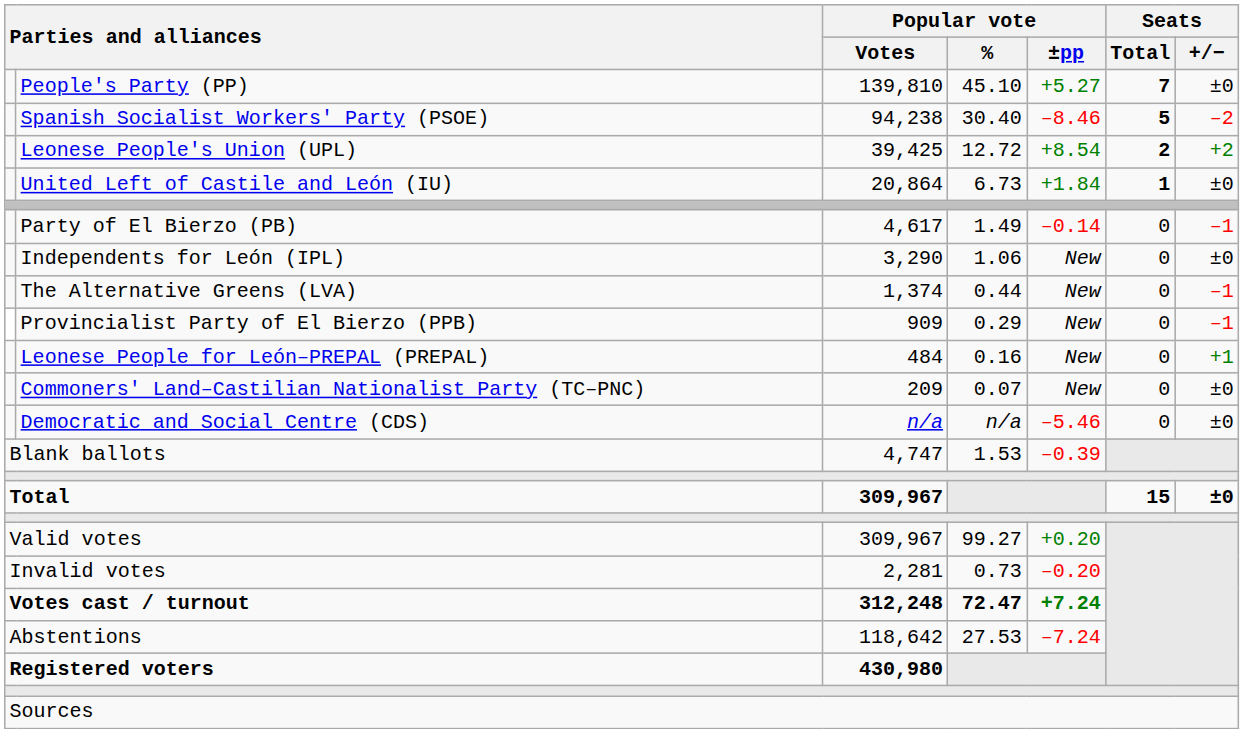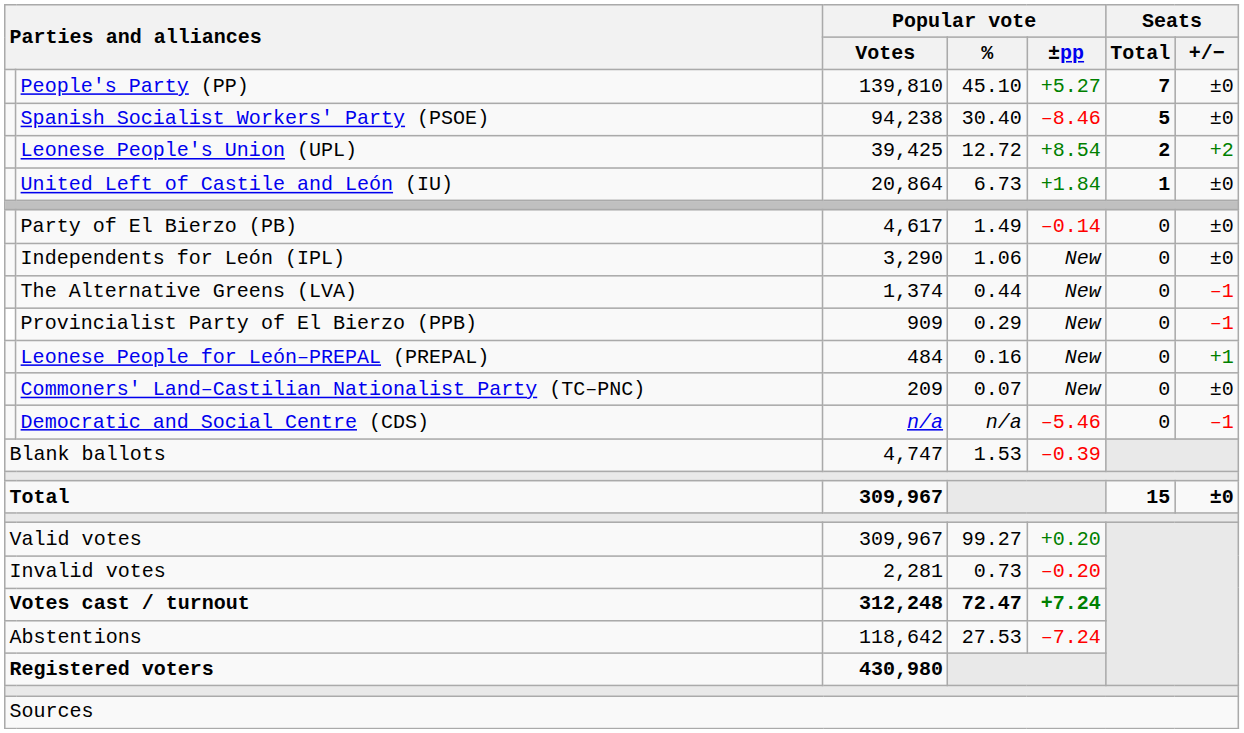(1222, 119) –2 -> (1222, 119) ±0
(1222, 226) –1 -> (1222, 226) ±0
(1222, 422) ±0 -> (1222, 422) –1
